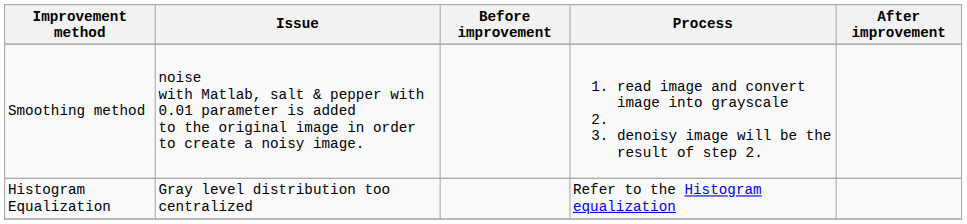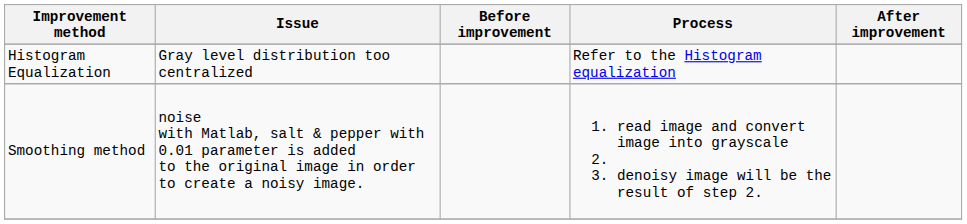rows swapped: (77, 112) <-> (59, 199)
